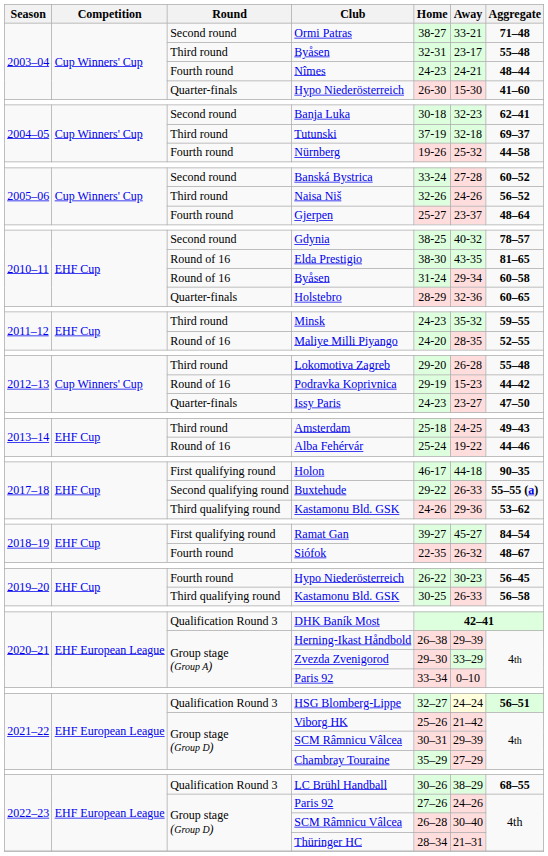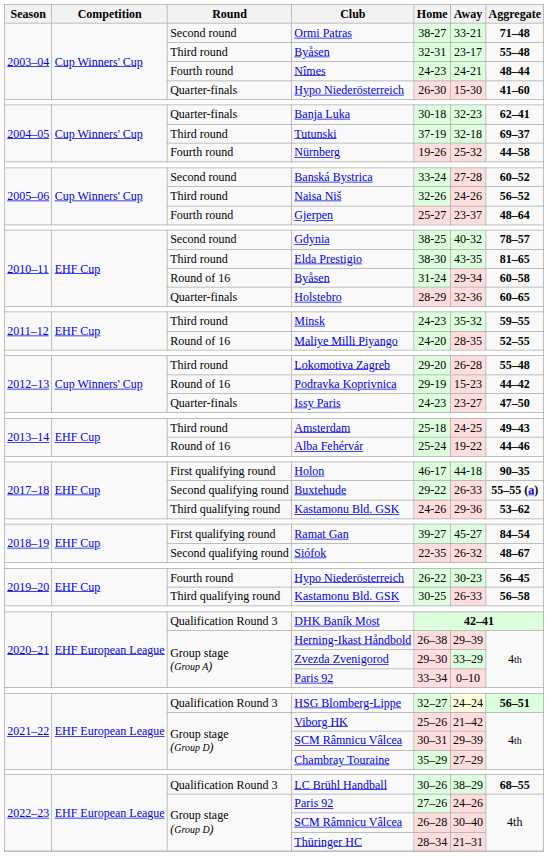(203, 114) Second round -> (204, 114) Quarter-finals
(200, 258) Round of 16 -> (199, 258) Third round
(202, 553) Fourth round -> (229, 553) Second qualifying round
